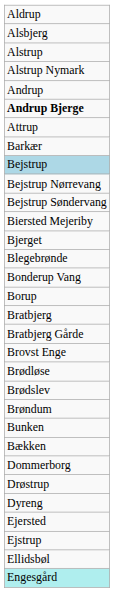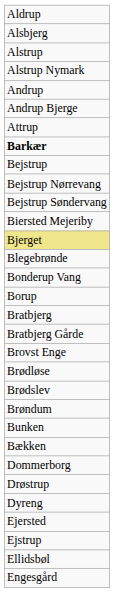(45, 108) bold -> (42, 108) normal
(25, 146) normal -> (27, 146) bold
(27, 164) lightblue background -> (27, 164) no background
(24, 240) no background -> (24, 240) khaki background
(32, 578) paleturquoise background -> (32, 578) no background
